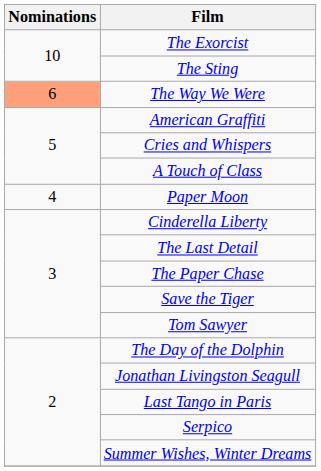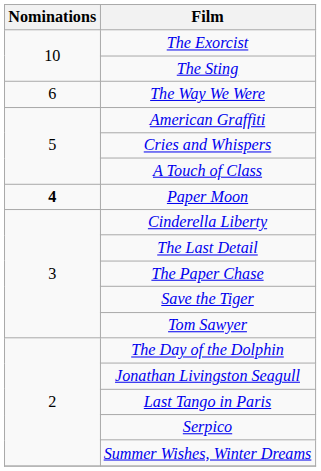(52, 94) lightsalmon background -> (52, 94) no background
(52, 196) normal -> (52, 196) bold
